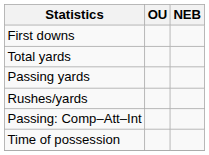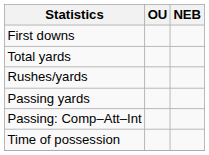rows swapped: (48, 98) <-> (49, 77)
